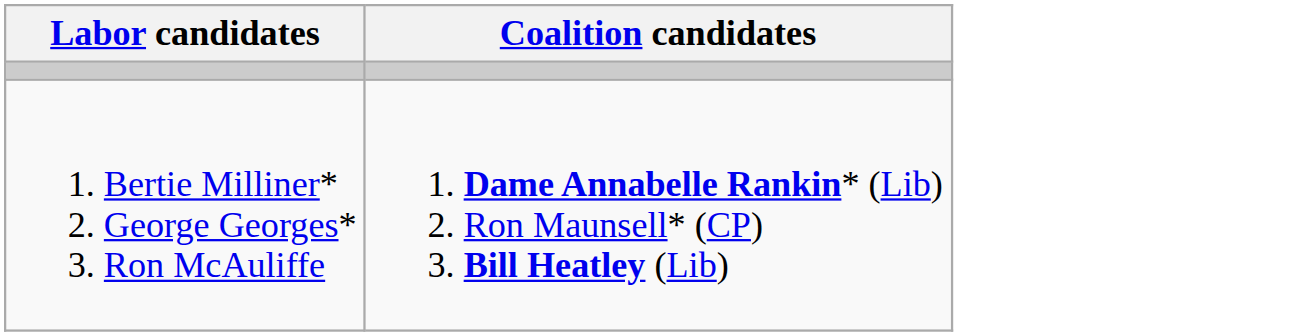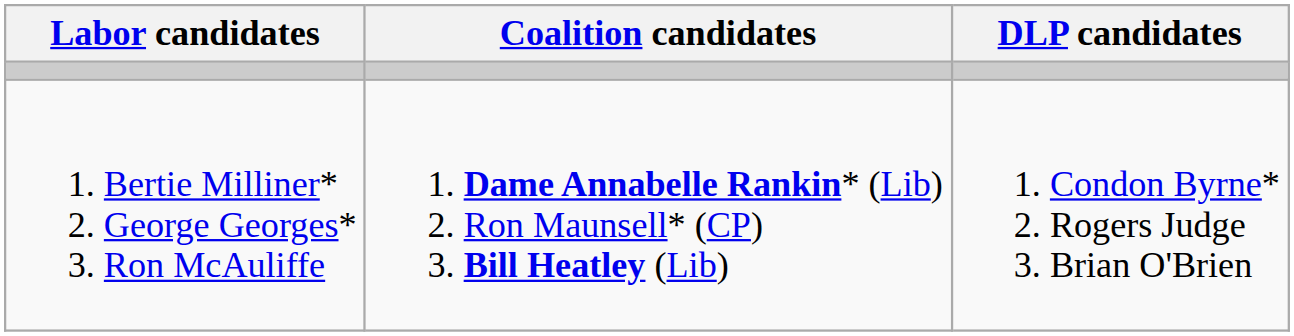+ column: (1120, 33)
